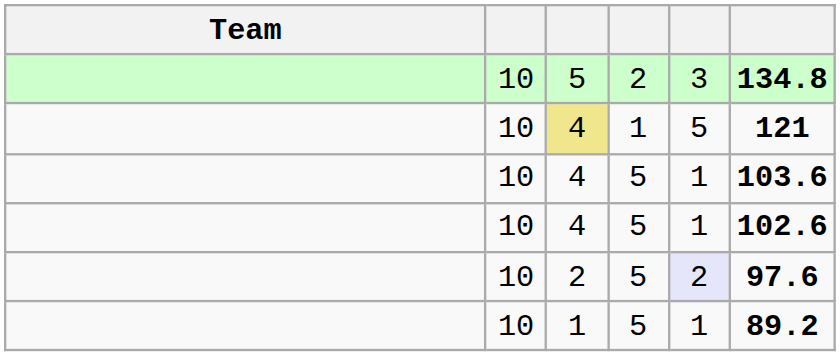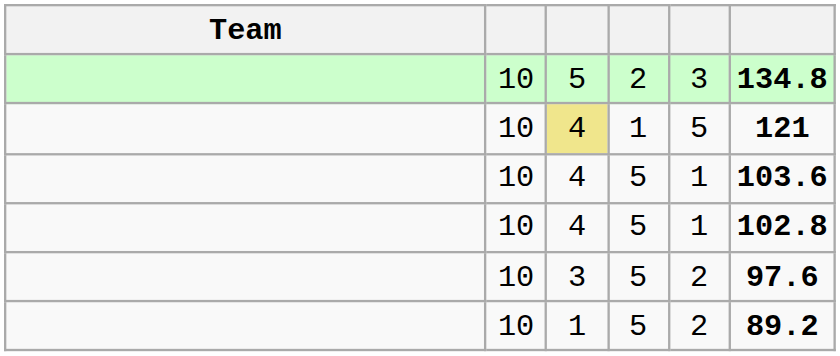(782, 227) 102.6 -> (782, 227) 102.8
(577, 277) 2 -> (577, 277) 3
(699, 277) lavender background -> (699, 277) no background
(699, 326) 1 -> (699, 326) 2
